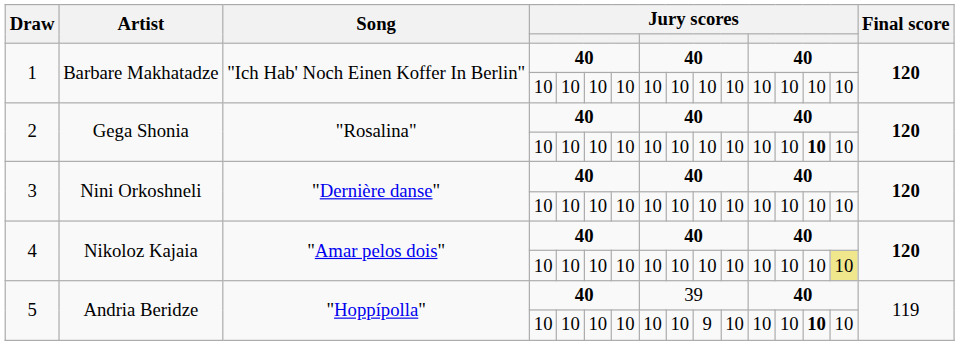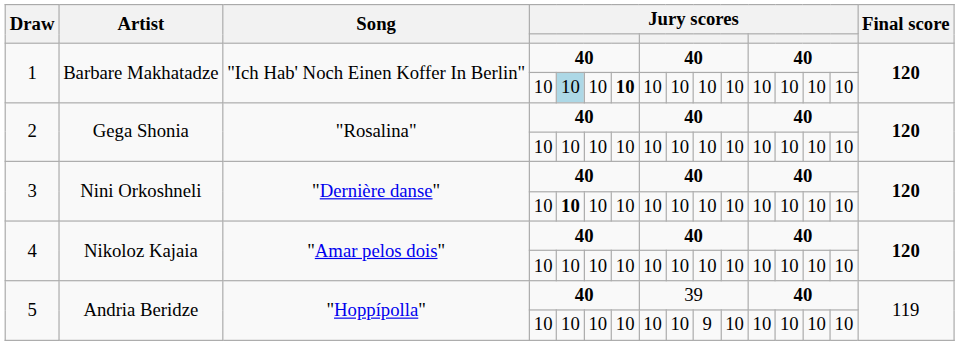(570, 87) no background -> (570, 87) lightblue background
(625, 87) normal -> (625, 87) bold
(817, 146) bold -> (817, 146) normal
(570, 206) normal -> (570, 206) bold
(844, 265) khaki background -> (844, 265) no background
(817, 324) bold -> (817, 324) normal
